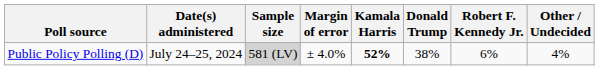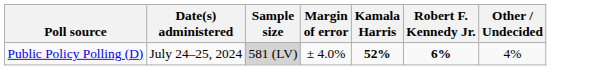- column: (427, 23)
(489, 53) normal -> (441, 53) bold
